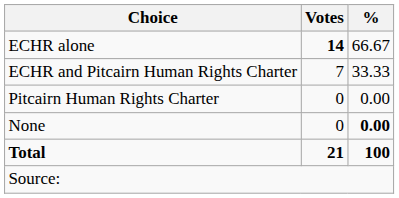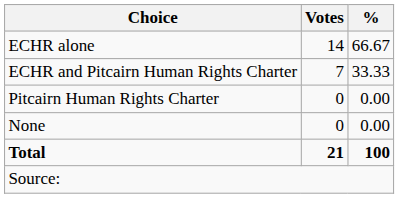(335, 44) bold -> (335, 44) normal
(375, 125) bold -> (375, 125) normal
